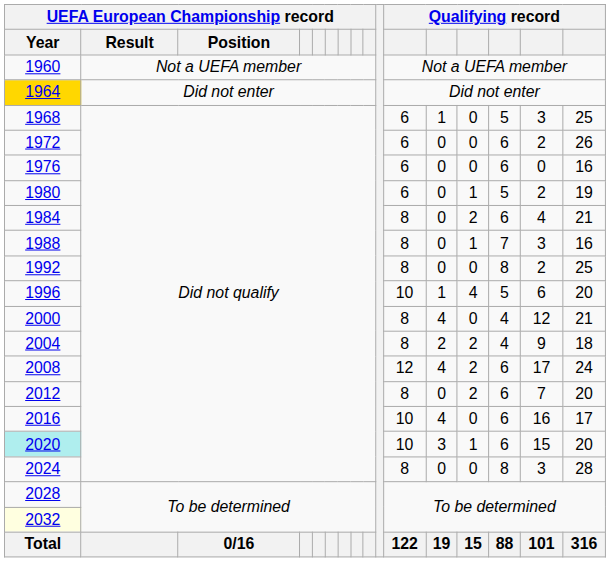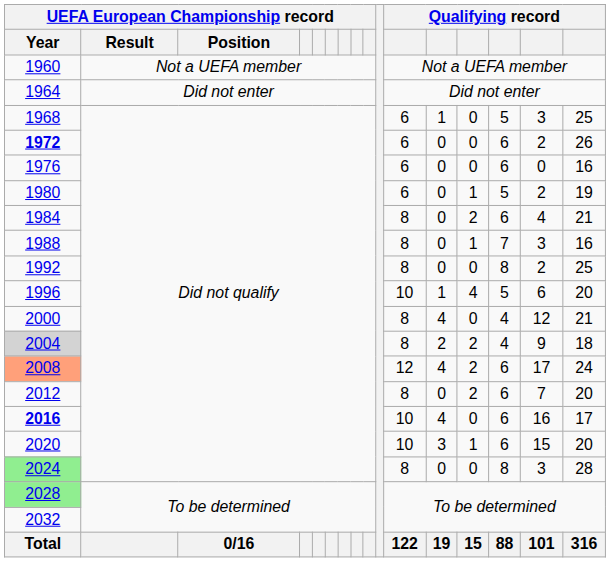(43, 92) gold background -> (43, 92) no background
(43, 142) normal -> (43, 142) bold
(43, 343) no background -> (43, 343) lightgrey background
(43, 368) no background -> (43, 368) lightsalmon background
(43, 419) normal -> (43, 419) bold
(43, 444) paleturquoise background -> (43, 444) no background
(43, 469) no background -> (43, 469) lightgreen background
(43, 494) no background -> (43, 494) lightgreen background
(43, 519) lightyellow background -> (43, 519) no background
